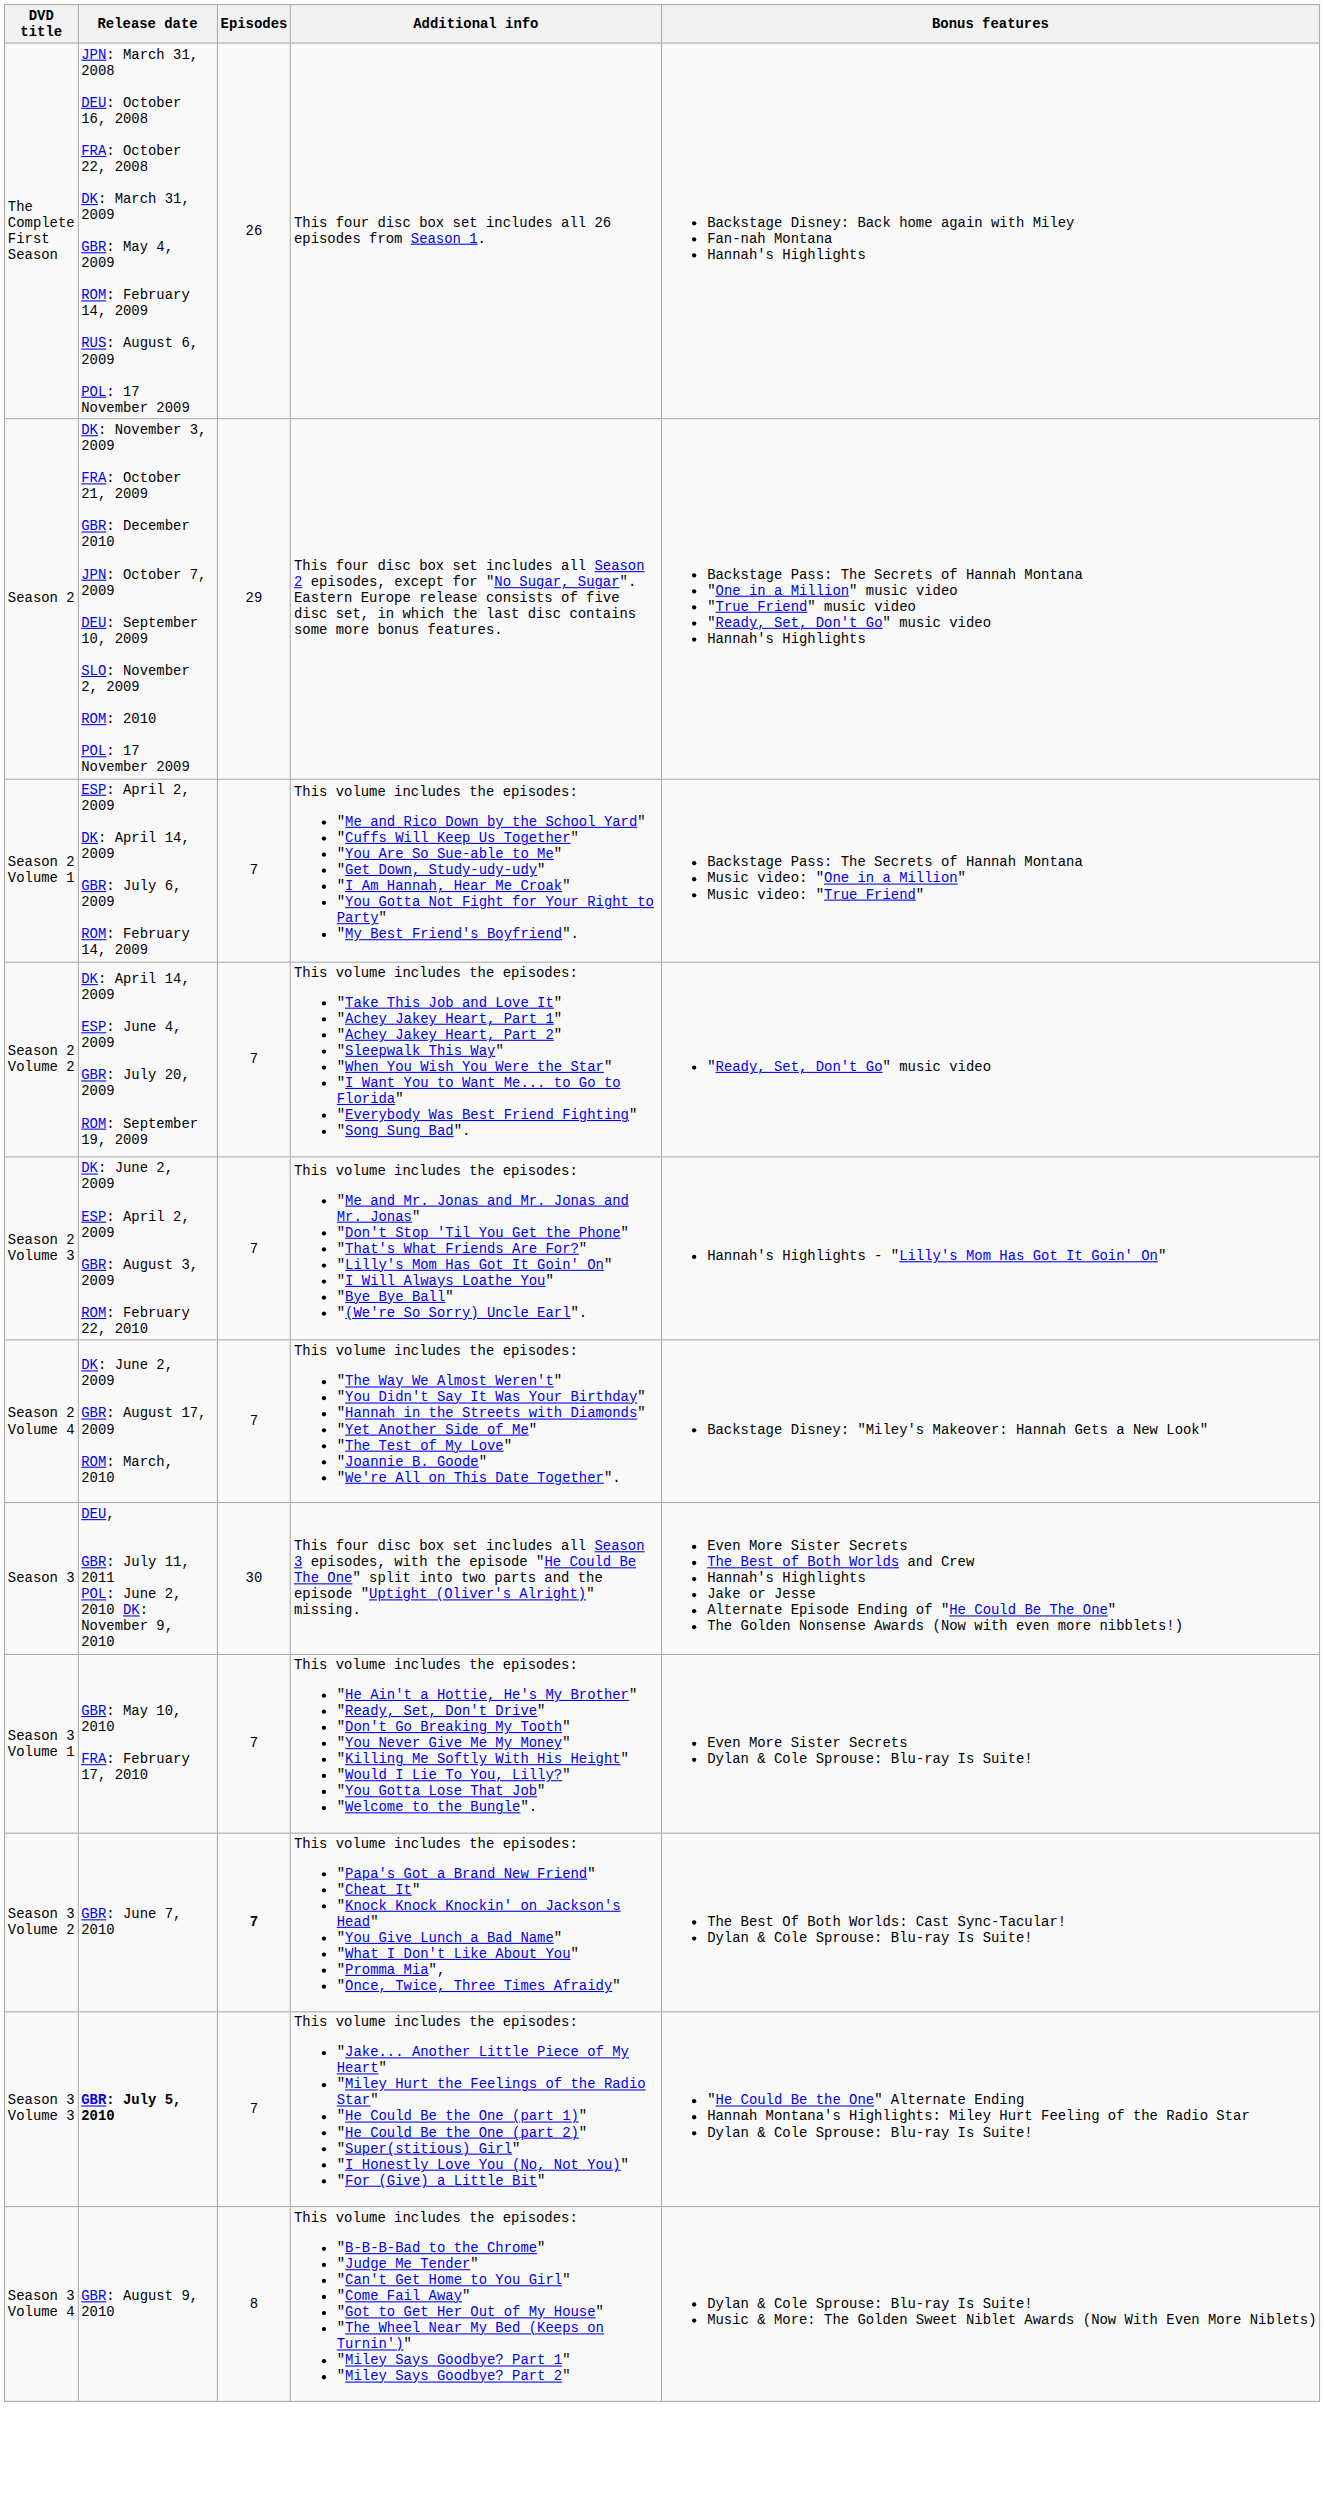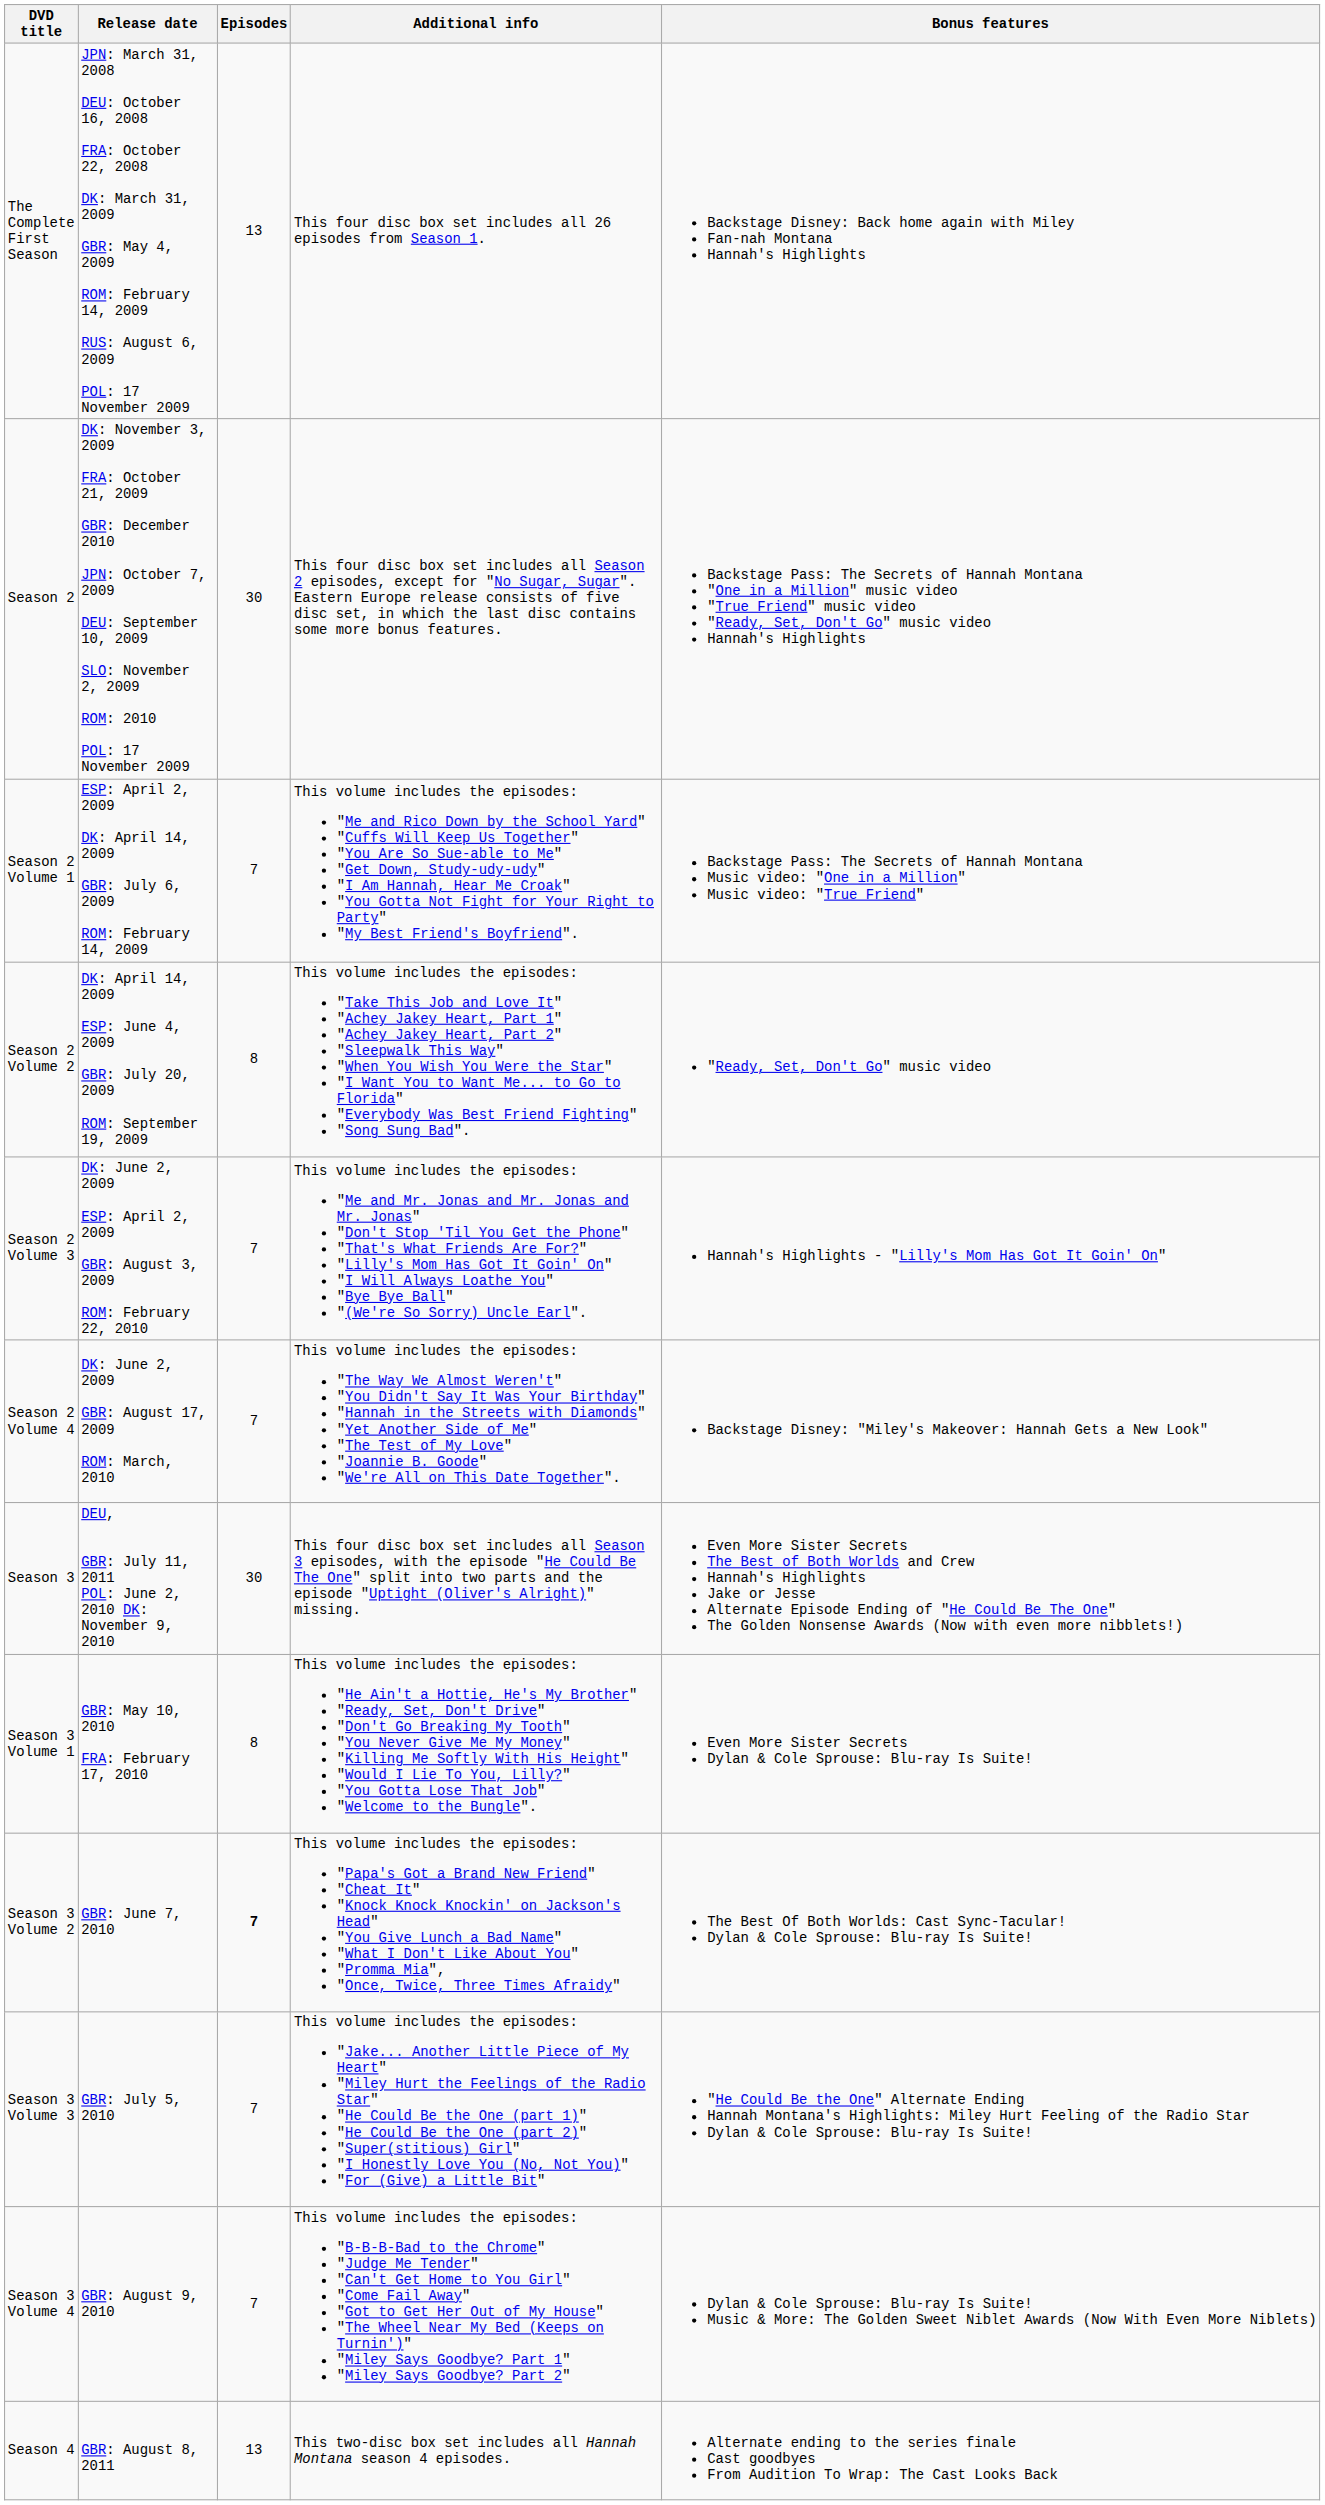(254, 231) 26 -> (254, 231) 13
(254, 599) 29 -> (254, 599) 30
(254, 1059) 7 -> (254, 1059) 8
(254, 1743) 7 -> (254, 1743) 8
(131, 2109) bold -> (131, 2109) normal
(254, 2304) 8 -> (254, 2304) 7
+ row: (41, 2451)
